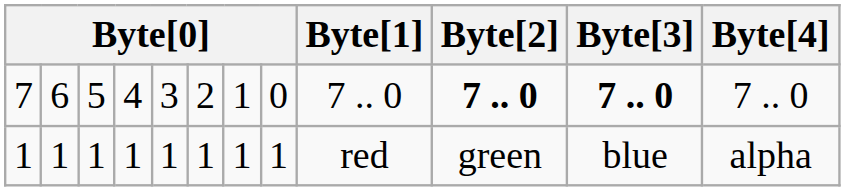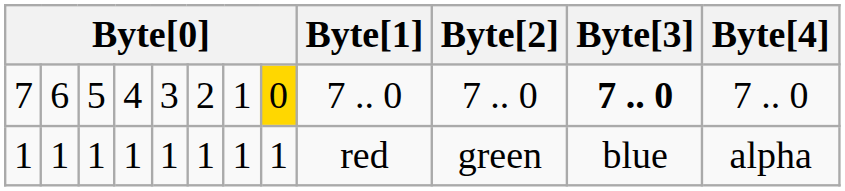(278, 94) no background -> (278, 94) gold background
(500, 94) bold -> (500, 94) normal
